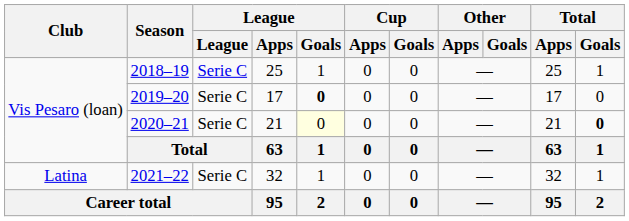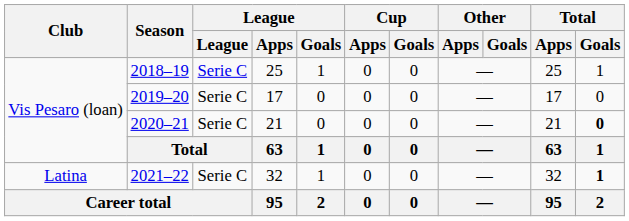(321, 96) bold -> (321, 96) normal
(321, 123) lightyellow background -> (321, 123) no background
(600, 176) normal -> (600, 176) bold
